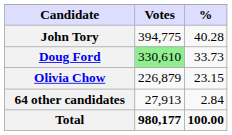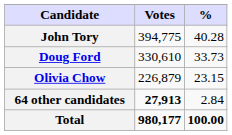(160, 57) lightgreen background -> (160, 57) no background
(163, 99) normal -> (163, 99) bold
